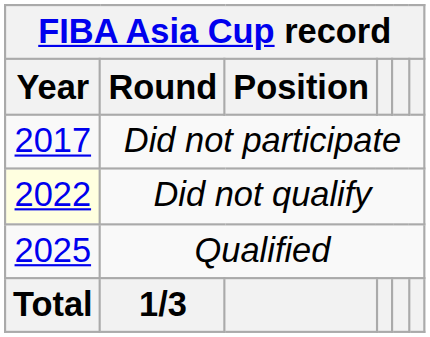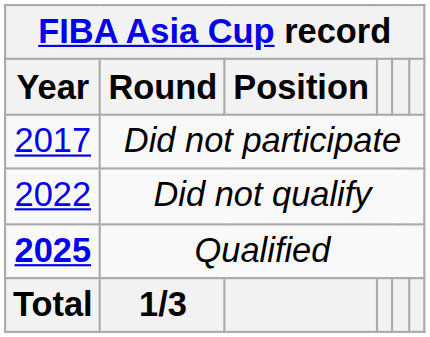(53, 195) lightyellow background -> (53, 195) no background
(53, 250) normal -> (53, 250) bold
